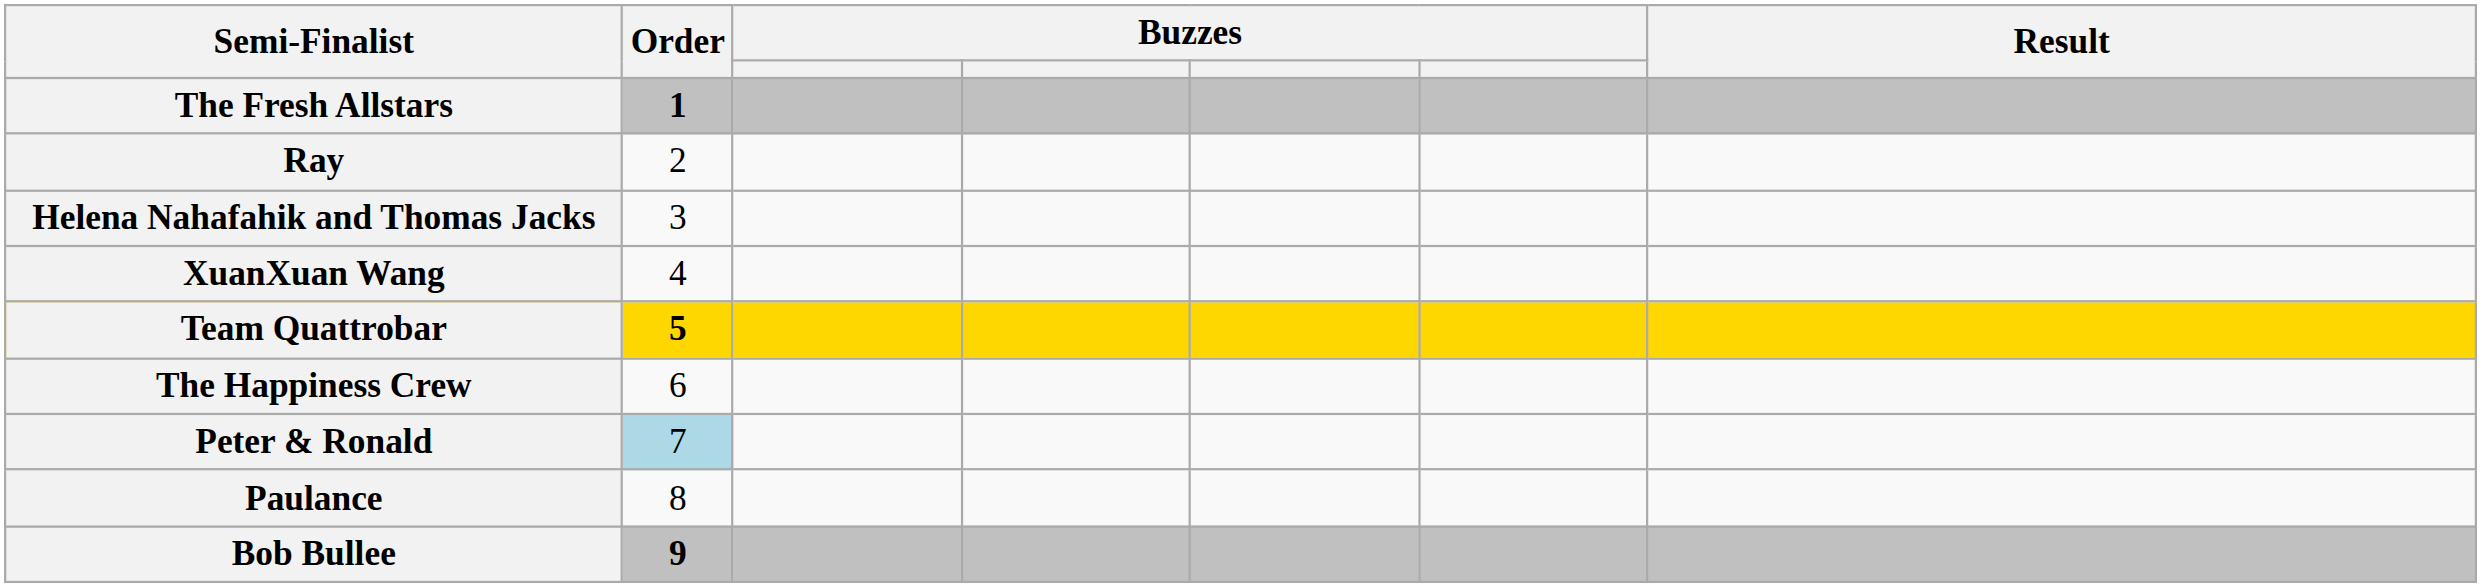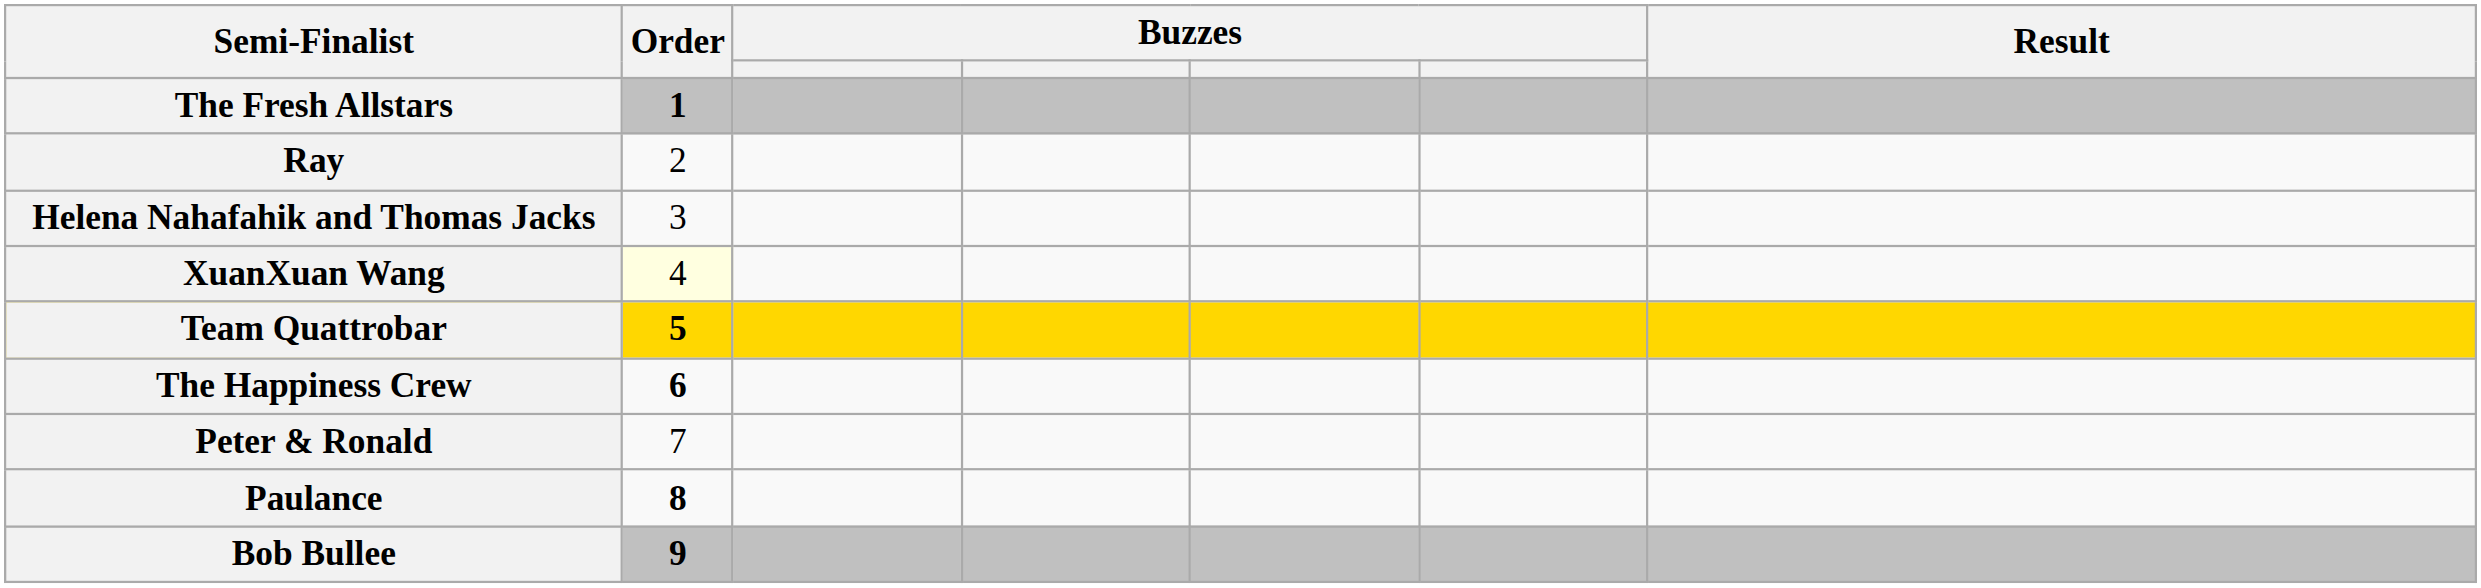(678, 273) no background -> (678, 273) lightyellow background
(678, 385) normal -> (678, 385) bold
(678, 441) lightblue background -> (678, 441) no background
(678, 497) normal -> (678, 497) bold
